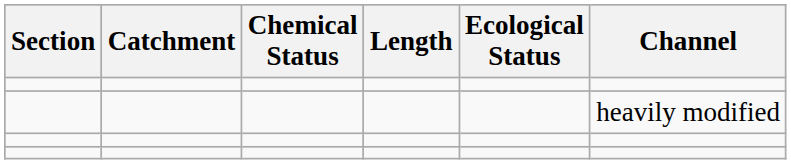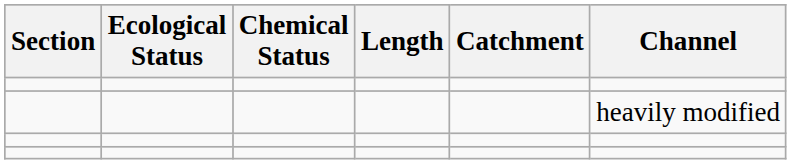columns swapped: (524, 41) <-> (172, 41)
